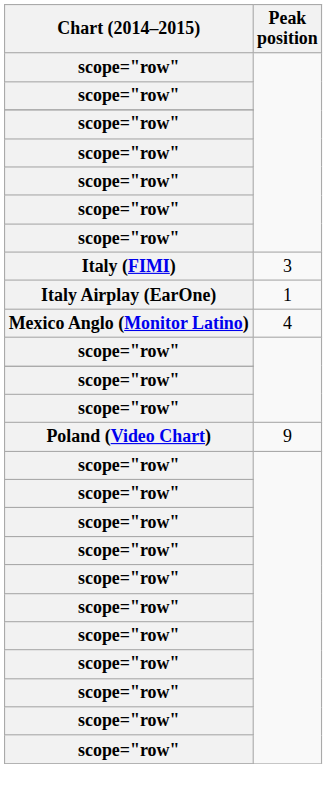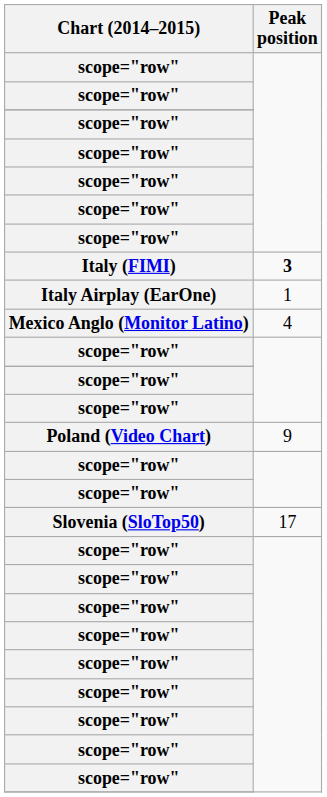(287, 266) normal -> (287, 266) bold
+ row: (129, 522)
